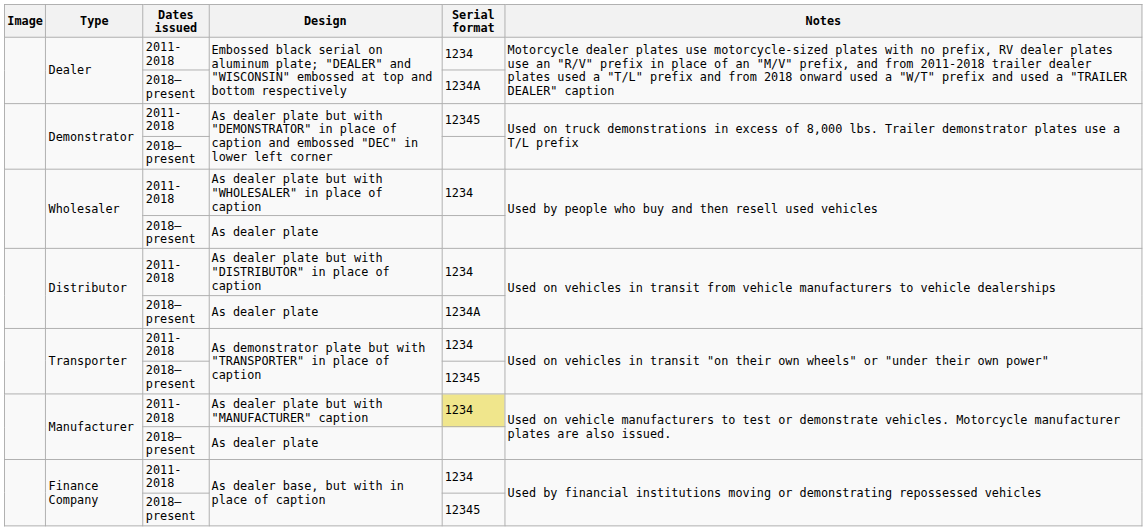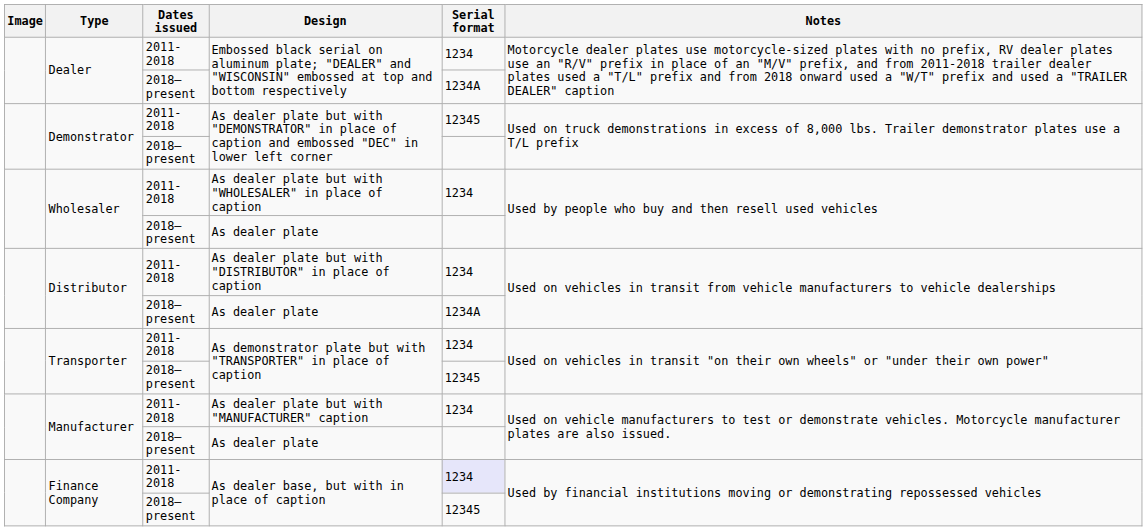(459, 410) khaki background -> (459, 410) no background
(459, 476) no background -> (459, 476) lavender background
